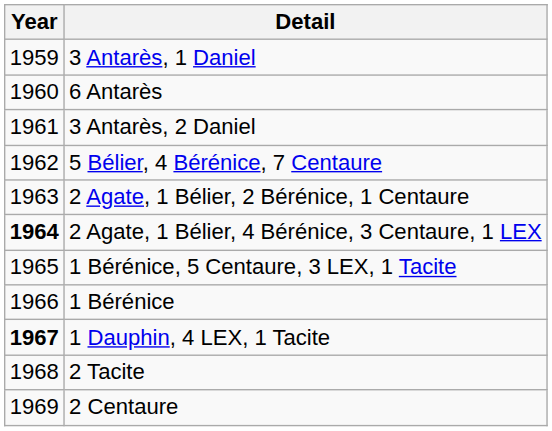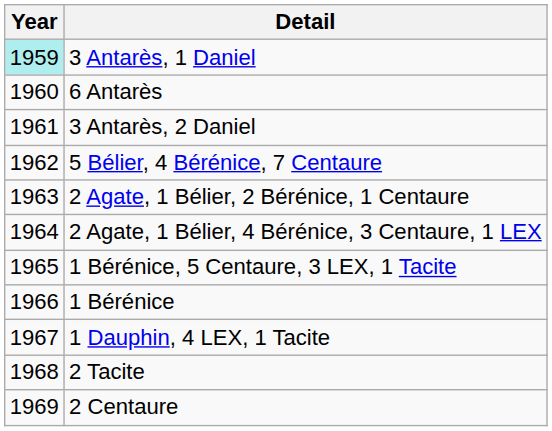(34, 57) no background -> (34, 57) paleturquoise background
(34, 232) bold -> (34, 232) normal
(34, 337) bold -> (34, 337) normal
